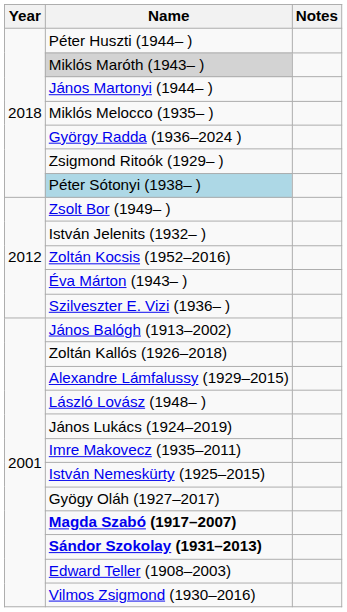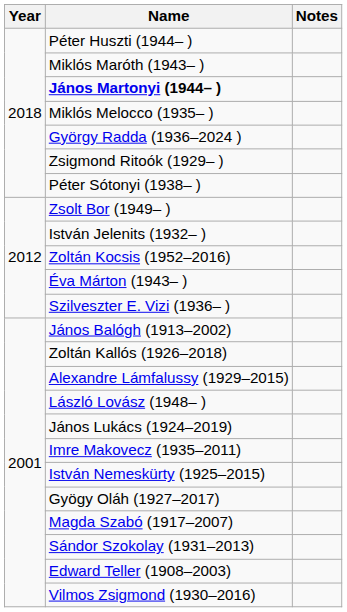(127, 64) lightgrey background -> (127, 64) no background
(131, 88) normal -> (135, 88) bold
(125, 185) lightblue background -> (125, 185) no background
(143, 522) bold -> (141, 522) normal
(155, 546) bold -> (151, 546) normal
